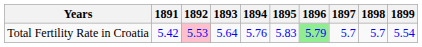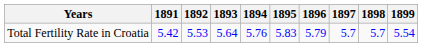(198, 33) pink background -> (198, 33) no background
(316, 33) lightgreen background -> (316, 33) no background
